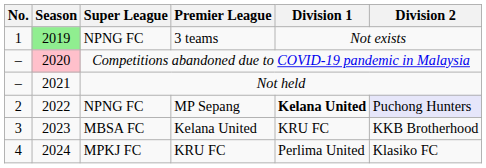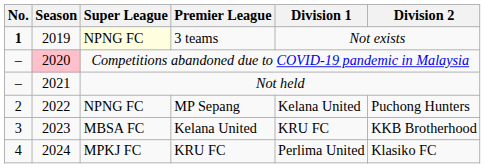(18, 38) normal -> (18, 38) bold
(56, 38) lightgreen background -> (56, 38) no background
(114, 38) no background -> (114, 38) lightyellow background
(322, 106) bold -> (319, 106) normal
(422, 106) lavender background -> (420, 106) no background
